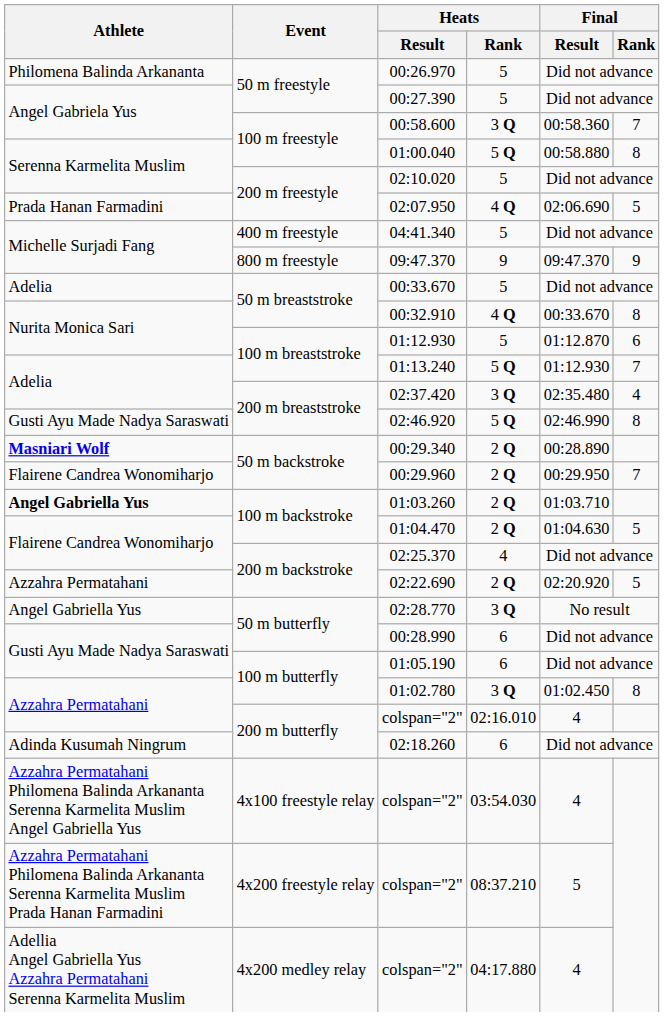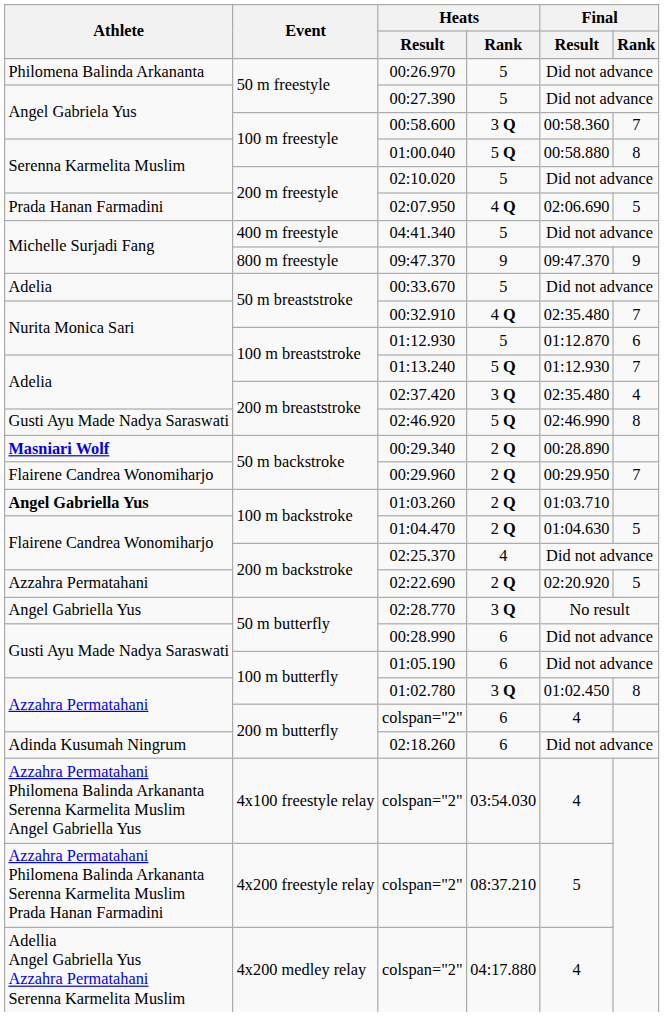(577, 313) 00:33.670 -> (577, 313) 02:35.480
(636, 313) 8 -> (636, 313) 7
(503, 717) 02:16.010 -> (503, 717) 6
